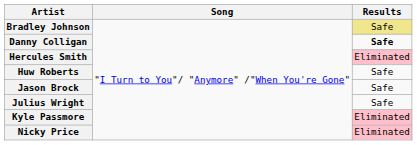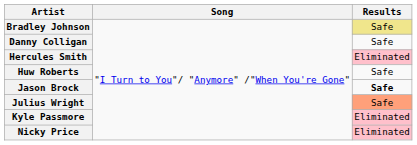(382, 42) bold -> (382, 42) normal
(382, 87) normal -> (382, 87) bold
(382, 102) no background -> (382, 102) lightsalmon background
